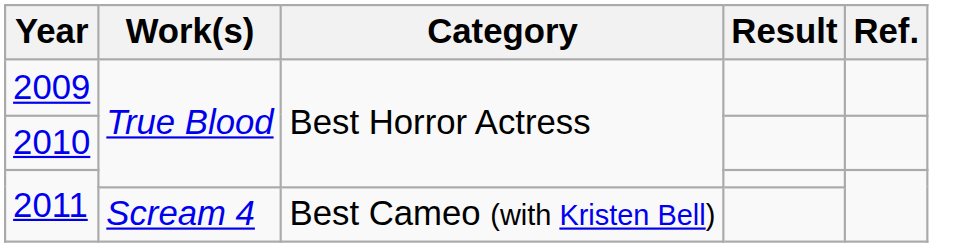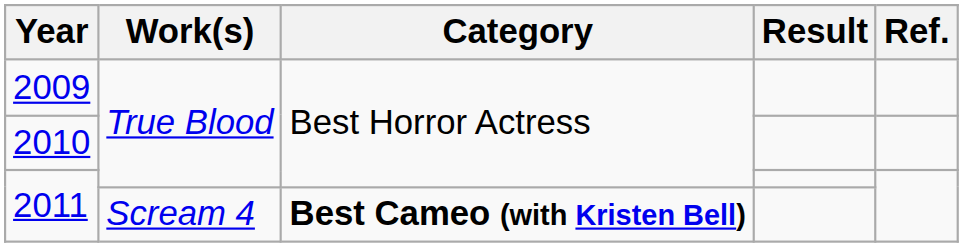(502, 213) normal -> (518, 213) bold
